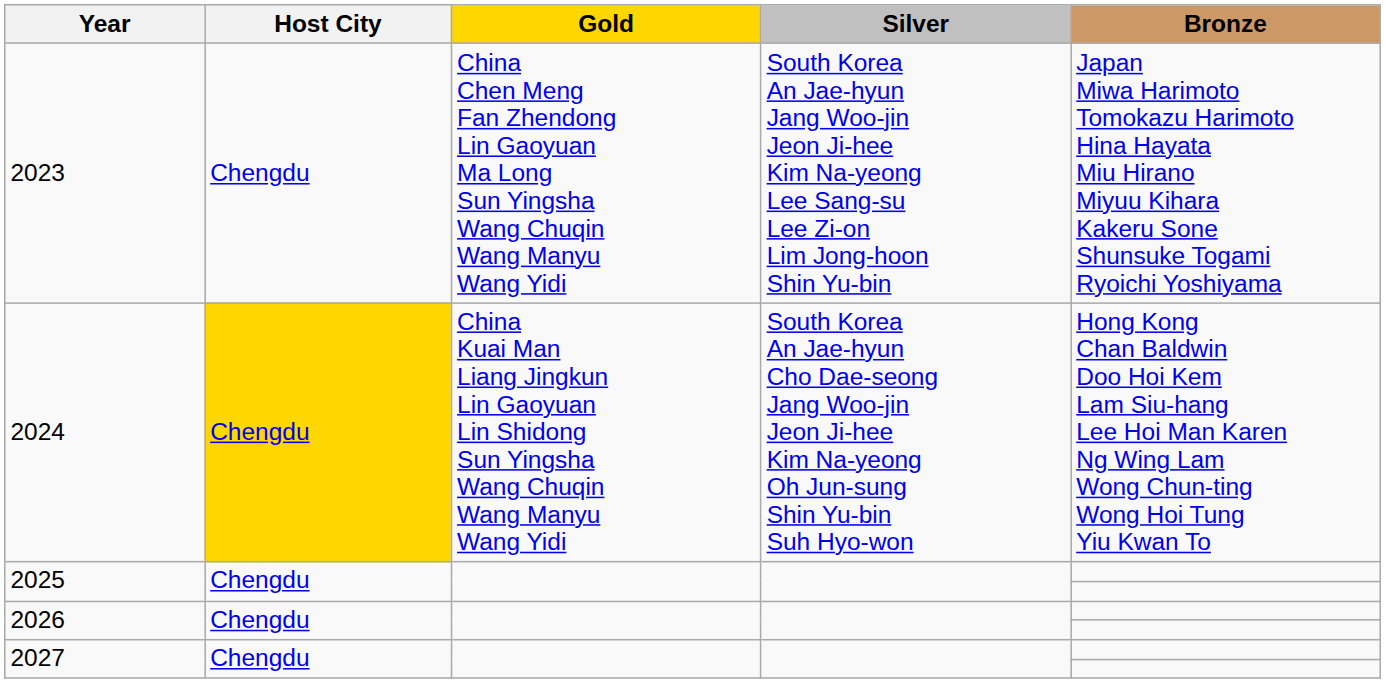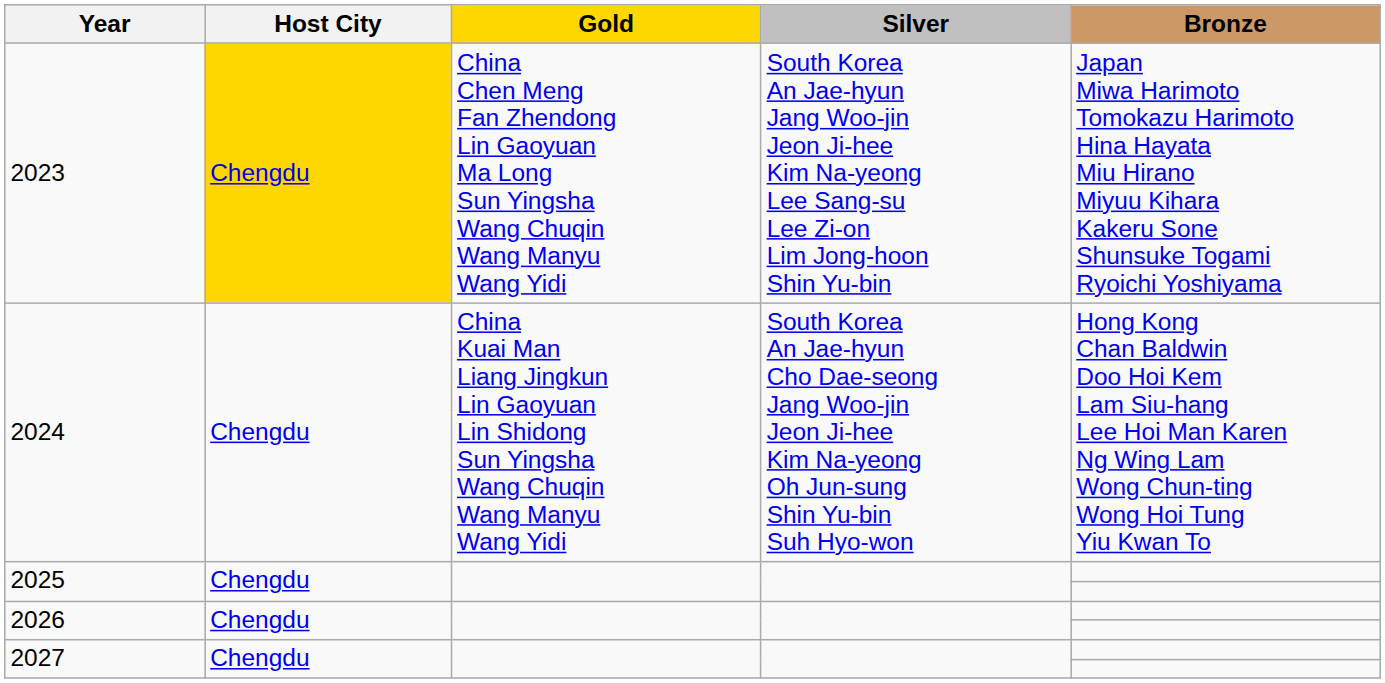(260, 172) no background -> (260, 172) gold background
(260, 432) gold background -> (260, 432) no background
